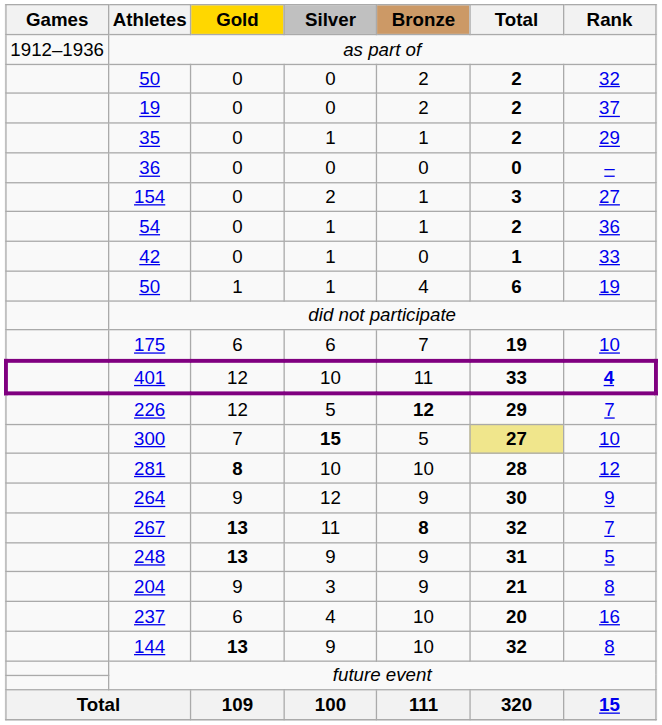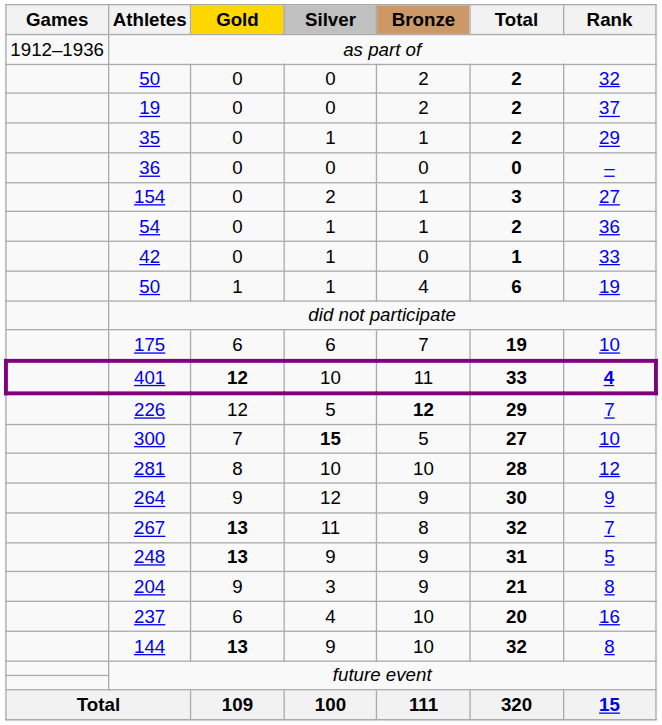(237, 377) normal -> (237, 377) bold
(516, 439) khaki background -> (516, 439) no background
(237, 469) bold -> (237, 469) normal
(423, 528) bold -> (423, 528) normal
